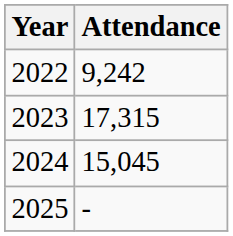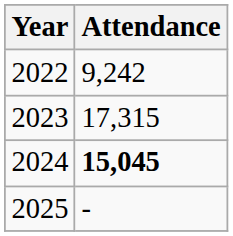(121, 162) normal -> (121, 162) bold
